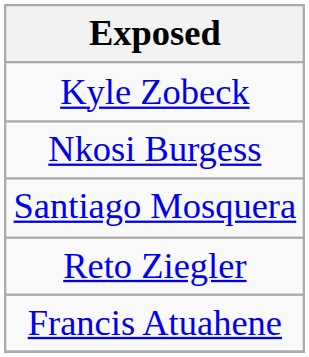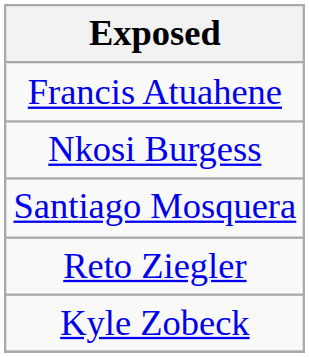(155, 91) Kyle Zobeck -> (155, 91) Francis Atuahene
(155, 322) Francis Atuahene -> (155, 322) Kyle Zobeck
